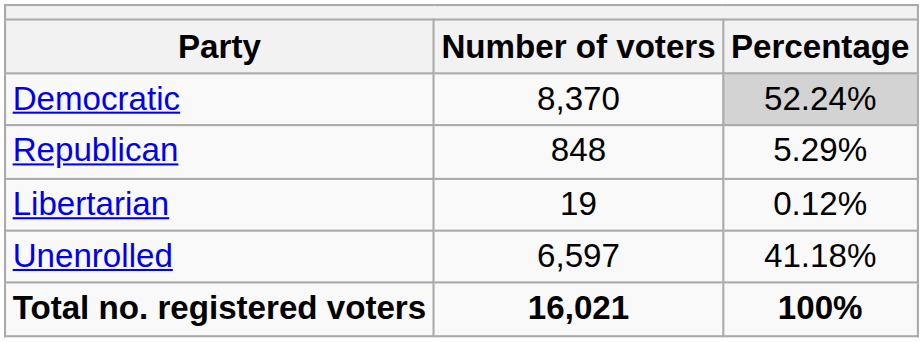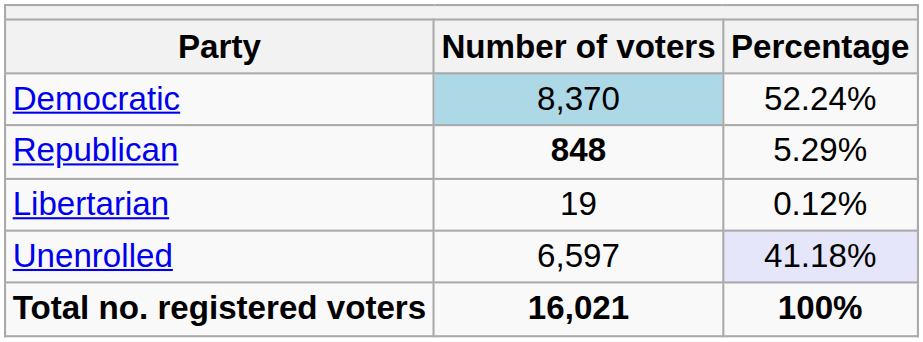(579, 98) no background -> (579, 98) lightblue background
(820, 98) lightgrey background -> (820, 98) no background
(579, 151) normal -> (579, 151) bold
(820, 256) no background -> (820, 256) lavender background
